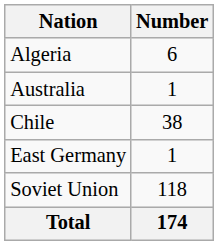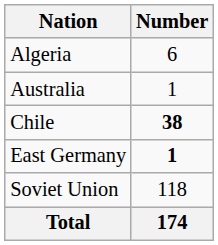(172, 122) normal -> (172, 122) bold
(172, 155) normal -> (172, 155) bold
